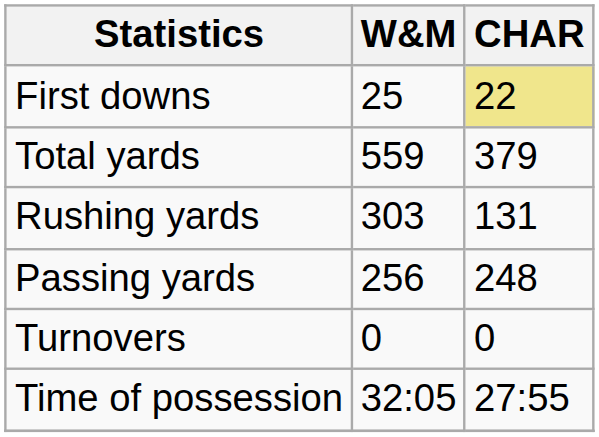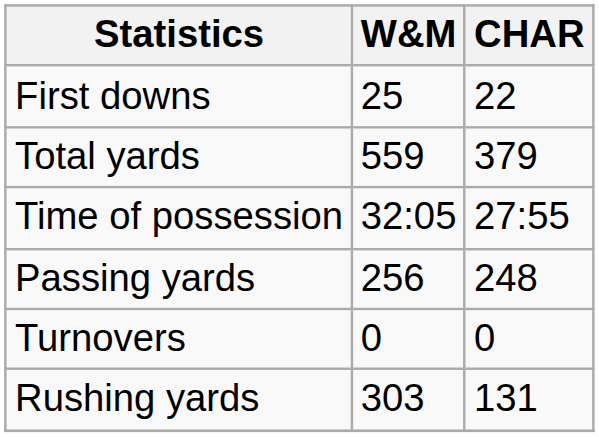(495, 95) khaki background -> (495, 95) no background
rows swapped: (137, 217) <-> (179, 398)
